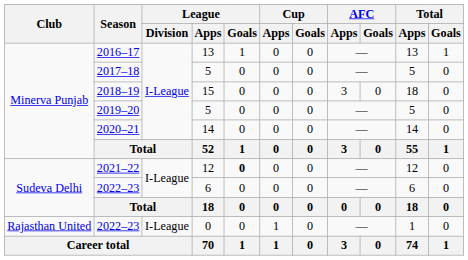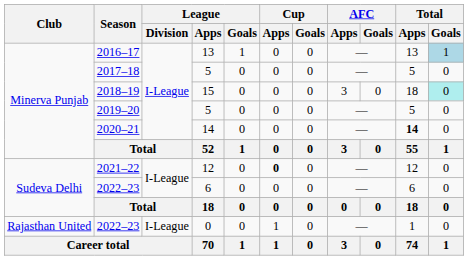(446, 52) no background -> (446, 52) lightblue background
(446, 91) no background -> (446, 91) paleturquoise background
(412, 129) normal -> (412, 129) bold
(242, 168) bold -> (242, 168) normal
(276, 168) normal -> (276, 168) bold
